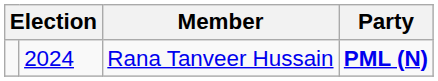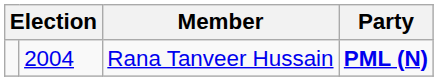(49, 57) 2024 -> (49, 57) 2004
